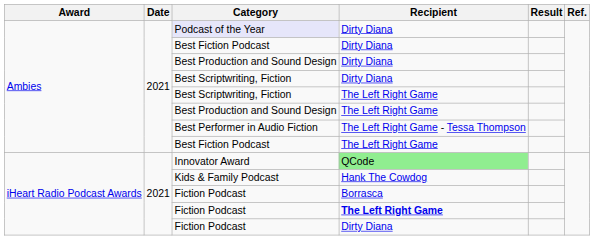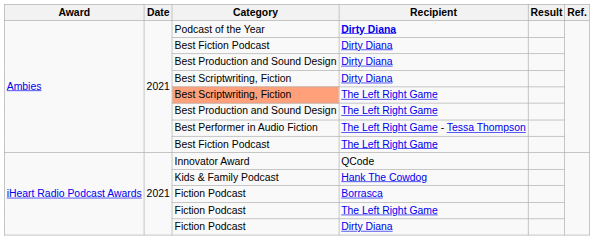(220, 29) lavender background -> (220, 29) no background
(367, 29) normal -> (369, 29) bold
(233, 95) no background -> (233, 95) lightsalmon background
(358, 161) lightgreen background -> (358, 161) no background
(392, 210) bold -> (389, 210) normal
